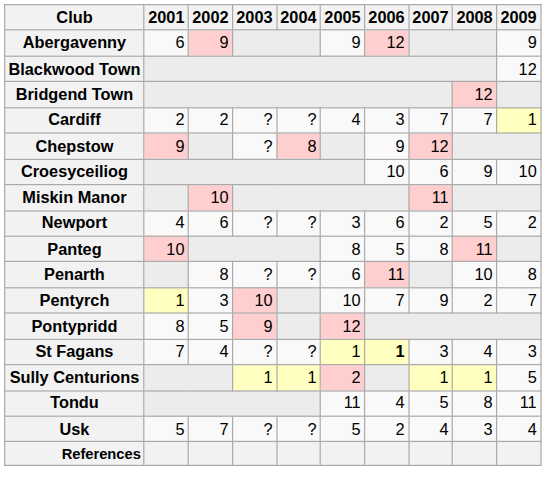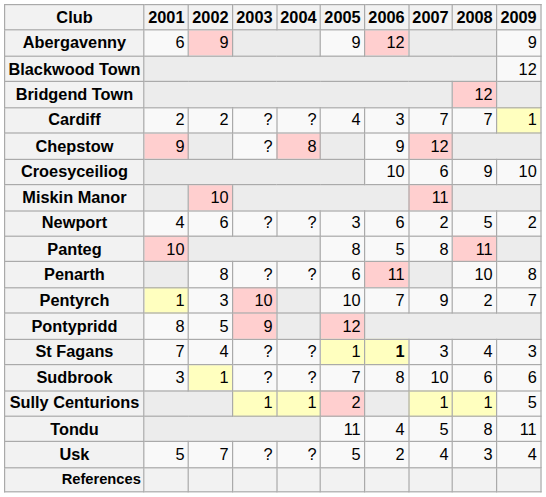+ row: (74, 377)
